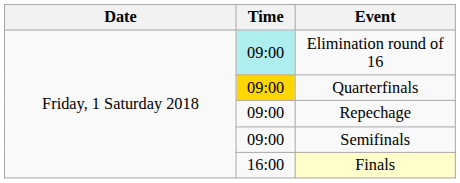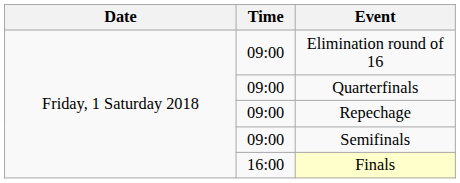(266, 52) paleturquoise background -> (266, 52) no background
(266, 87) gold background -> (266, 87) no background
